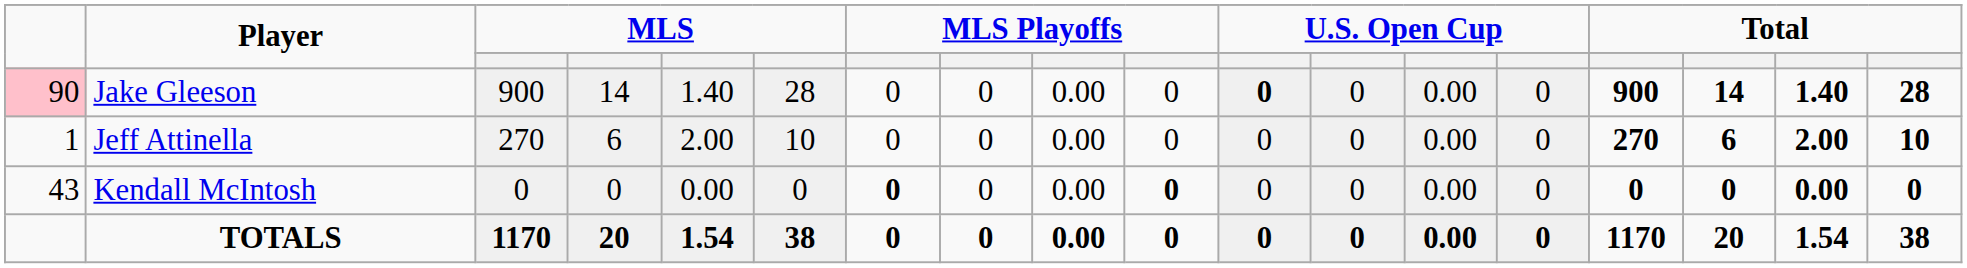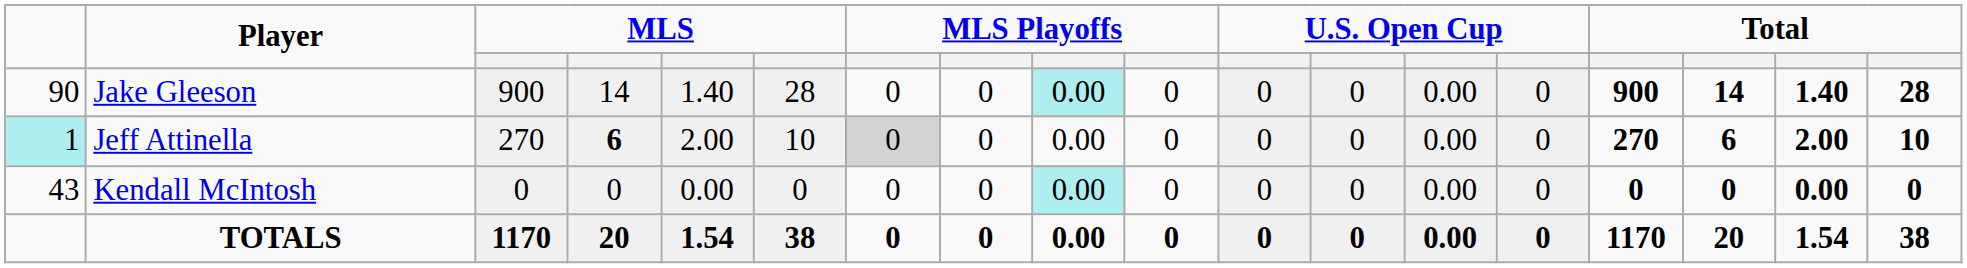(64, 91) pink background -> (64, 91) no background
(1079, 91) no background -> (1079, 91) paleturquoise background
(1264, 91) bold -> (1264, 91) normal
(72, 140) no background -> (72, 140) paleturquoise background
(614, 140) normal -> (614, 140) bold
(893, 140) no background -> (893, 140) lightgrey background
(893, 189) bold -> (893, 189) normal
(1079, 189) no background -> (1079, 189) paleturquoise background
(1171, 189) bold -> (1171, 189) normal
